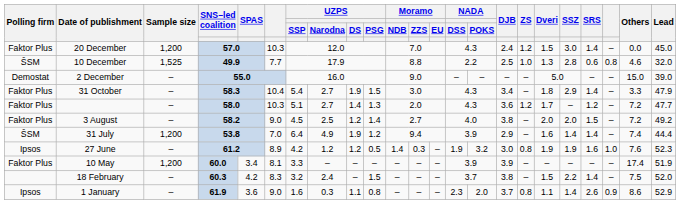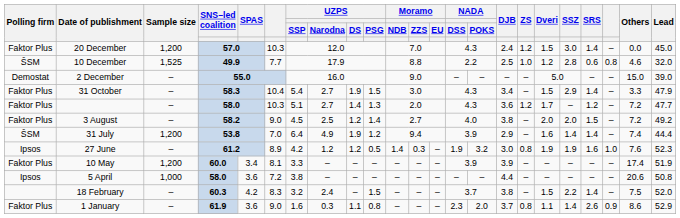(547, 62) 1.3 -> (547, 62) 1.2
(547, 91) 1.8 -> (547, 91) 1.5
+ row: (100, 177)
(30, 191) Ipsos -> (30, 206) Faktor Plus
